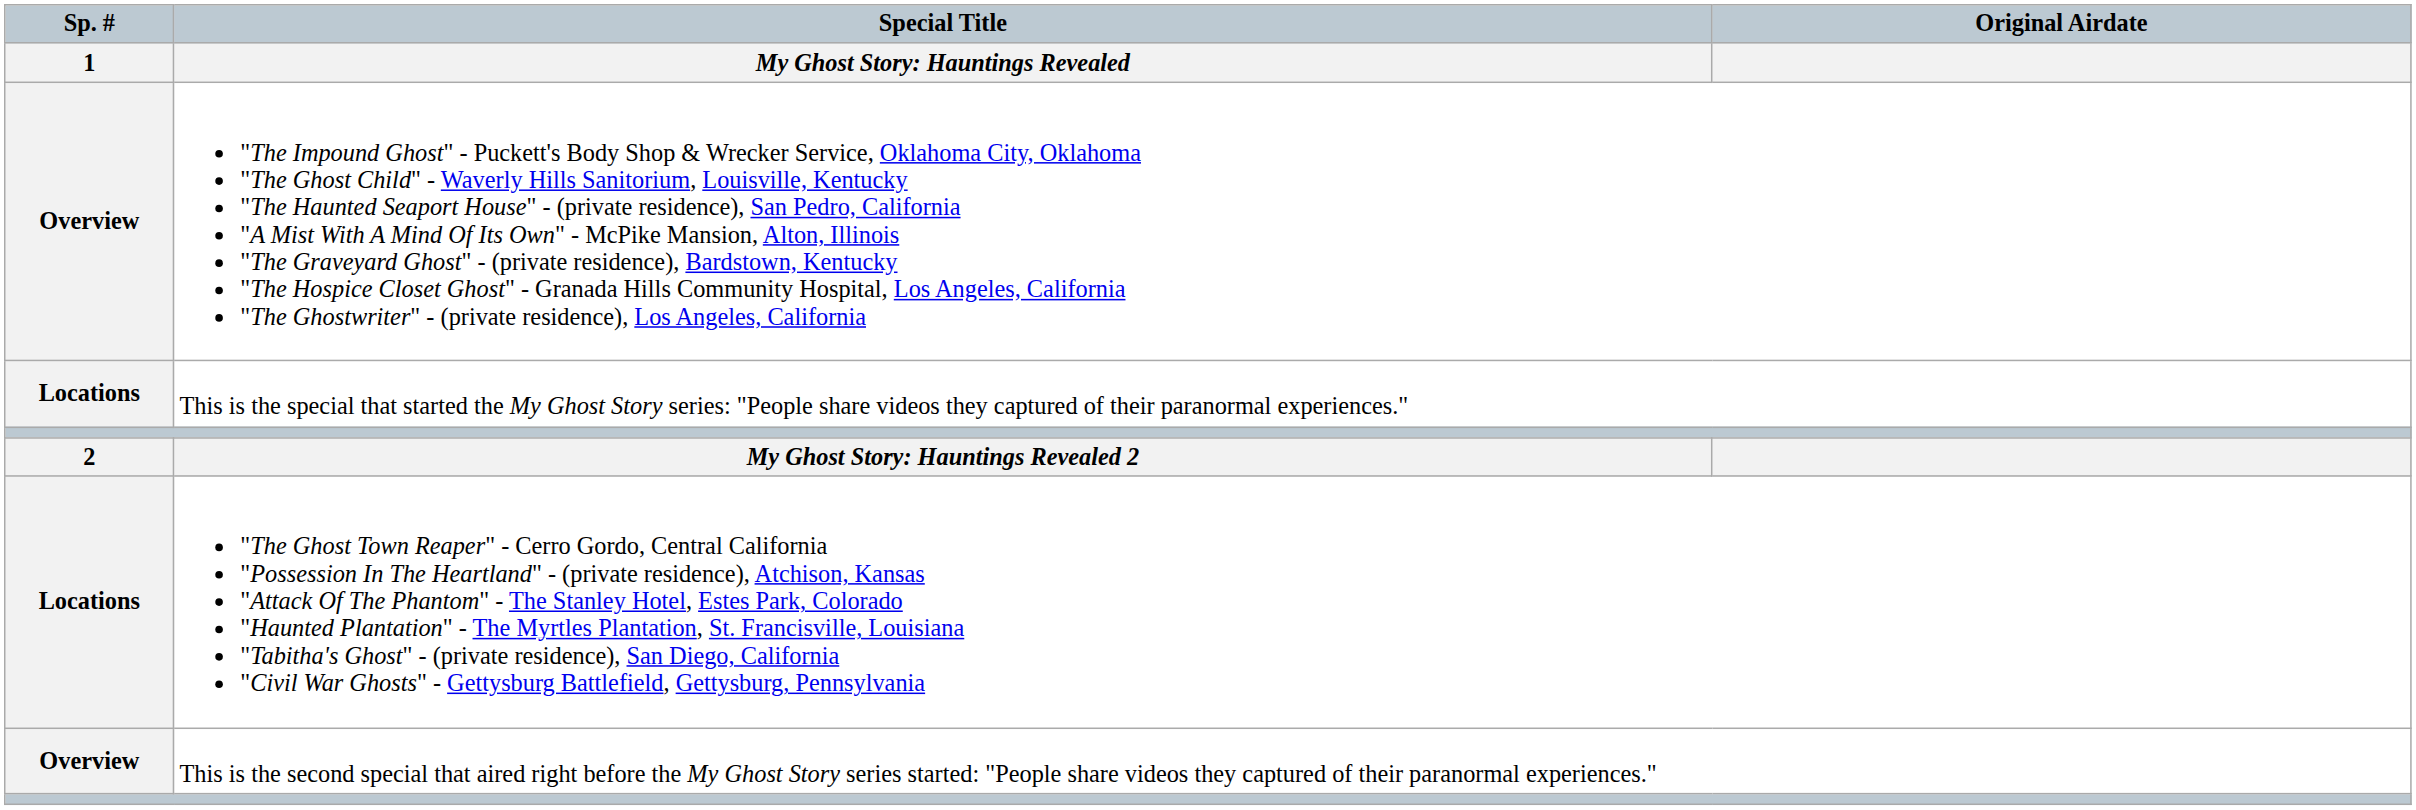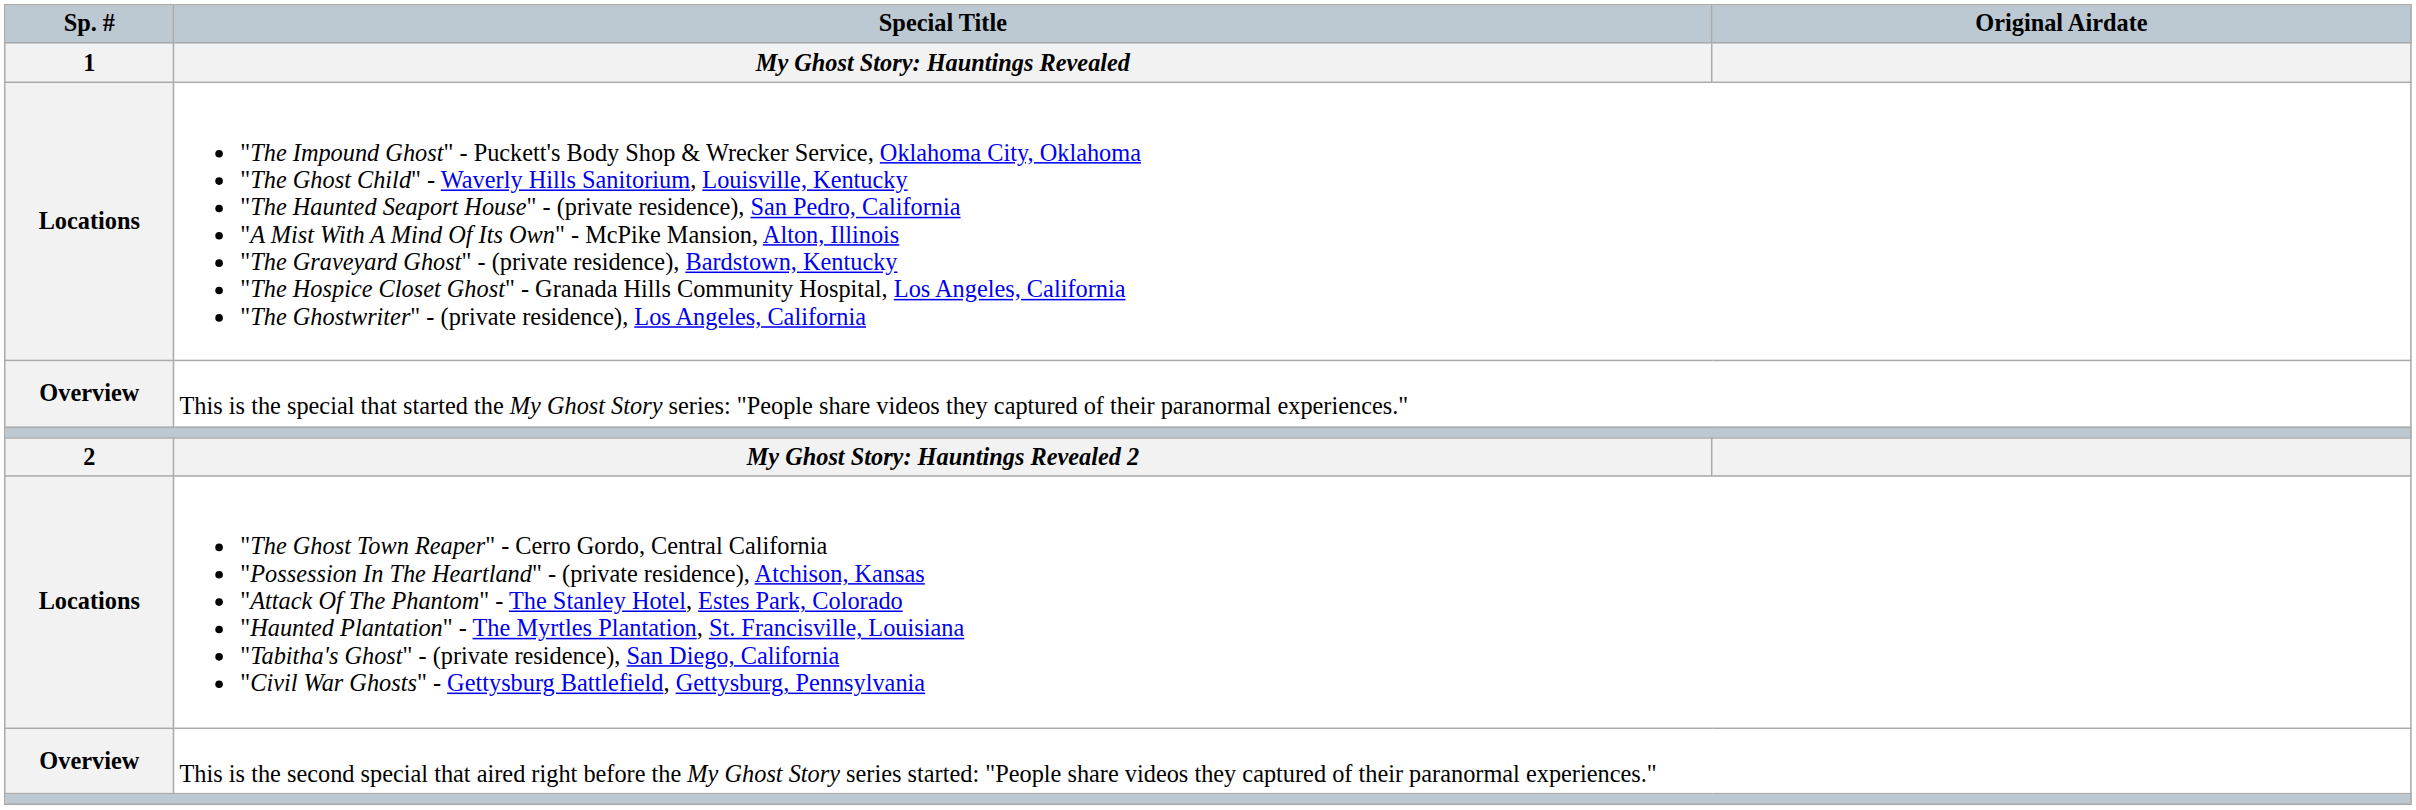(89, 221) Overview -> (89, 221) Locations
(89, 393) Locations -> (89, 393) Overview
